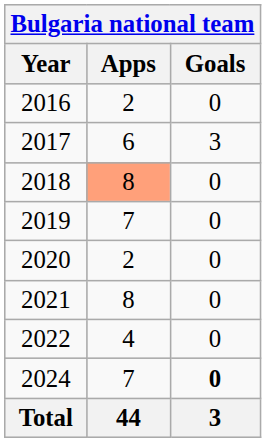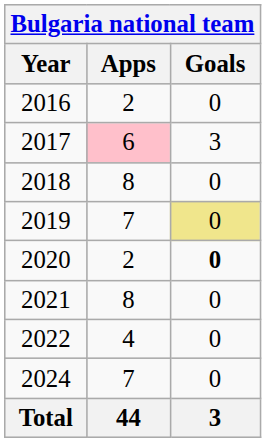(128, 142) no background -> (128, 142) pink background
(128, 181) lightsalmon background -> (128, 181) no background
(215, 220) no background -> (215, 220) khaki background
(215, 260) normal -> (215, 260) bold
(215, 378) bold -> (215, 378) normal
